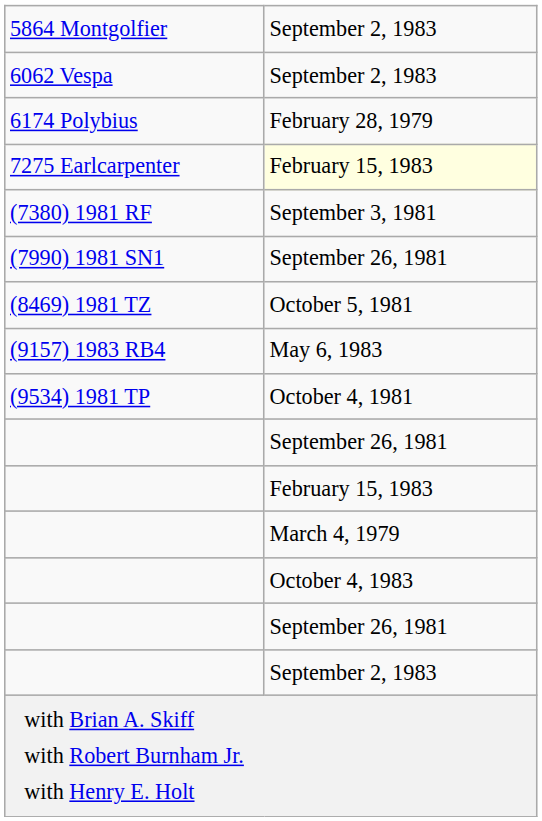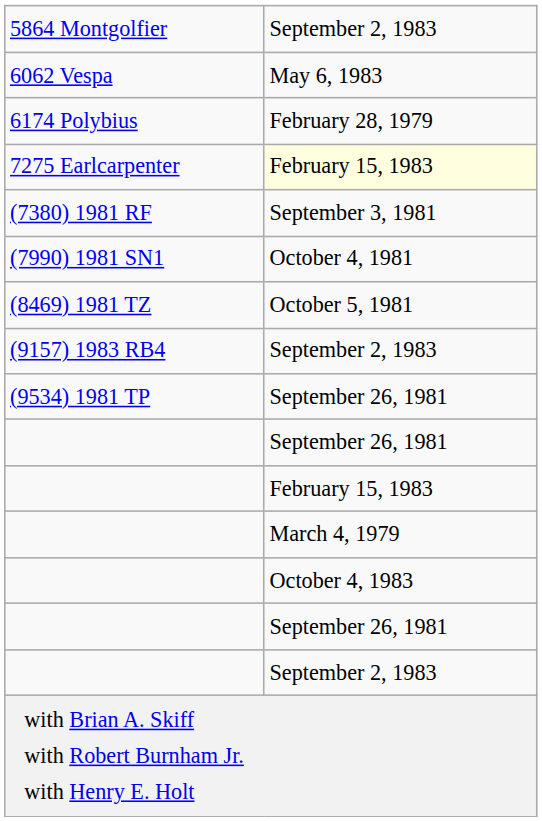(353, 74) September 2, 1983 -> (326, 74) May 6, 1983
(359, 258) September 26, 1981 -> (341, 258) October 4, 1981
(326, 350) May 6, 1983 -> (353, 350) September 2, 1983
(341, 396) October 4, 1981 -> (359, 396) September 26, 1981
